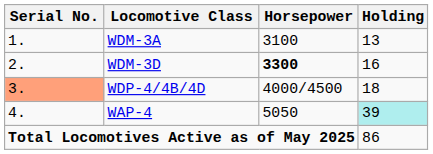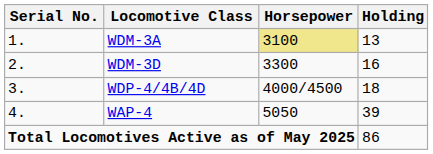(280, 41) no background -> (280, 41) khaki background
(280, 65) bold -> (280, 65) normal
(17, 89) lightsalmon background -> (17, 89) no background
(371, 113) paleturquoise background -> (371, 113) no background
